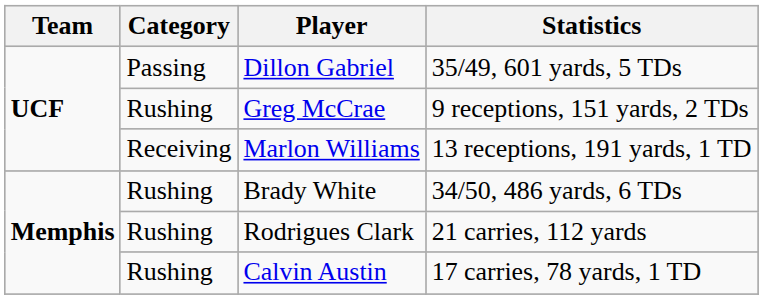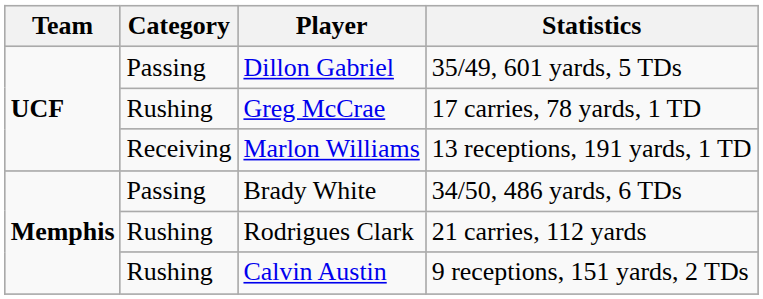(590, 108) 9 receptions, 151 yards, 2 TDs -> (566, 108) 17 carries, 78 yards, 1 TD
(170, 190) Rushing -> (166, 190) Passing
(566, 272) 17 carries, 78 yards, 1 TD -> (590, 272) 9 receptions, 151 yards, 2 TDs
